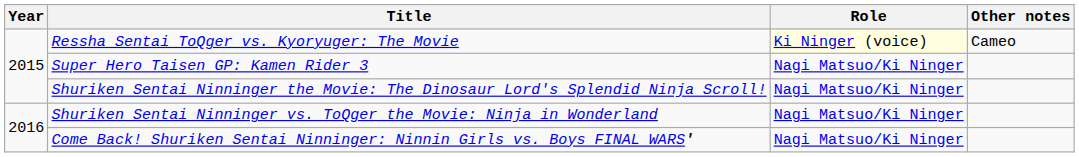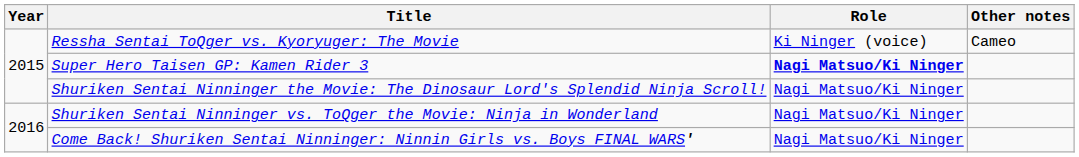(851, 41) lightyellow background -> (851, 41) no background
(869, 66) normal -> (869, 66) bold
